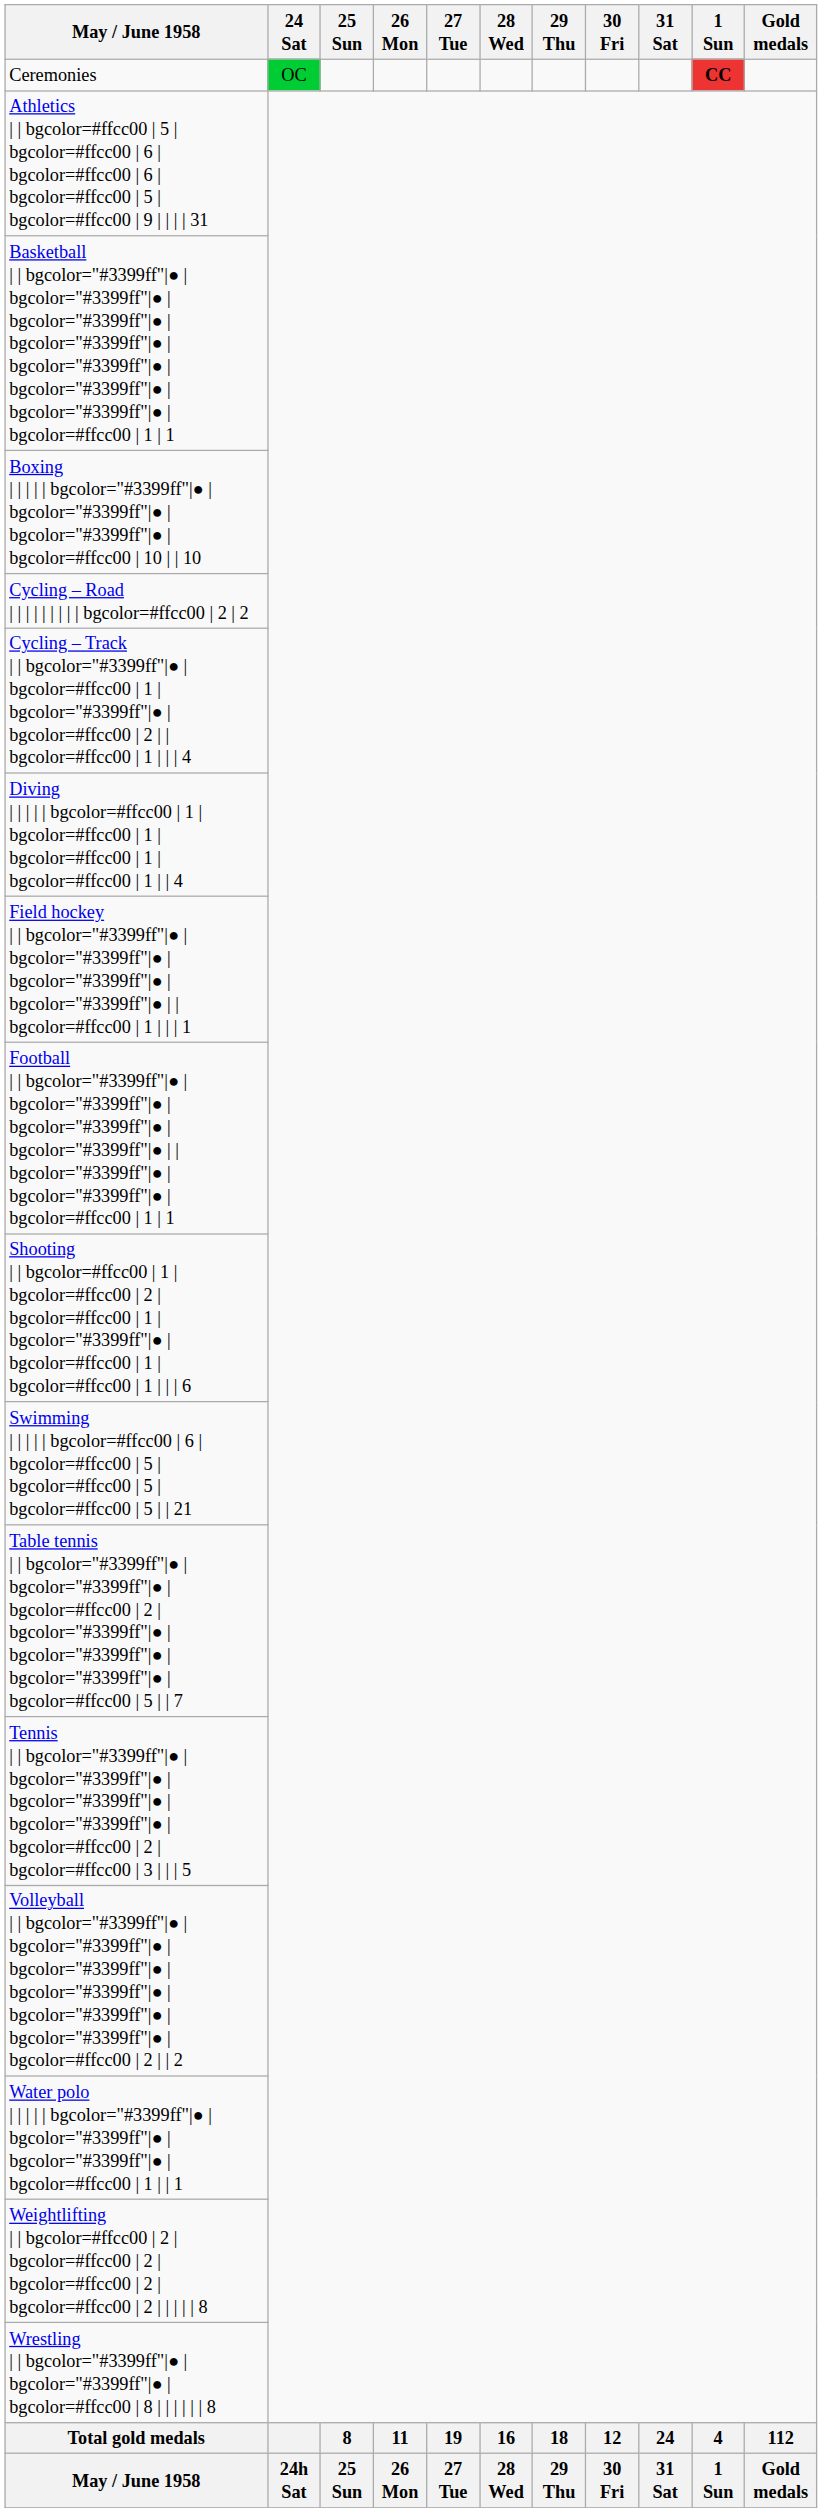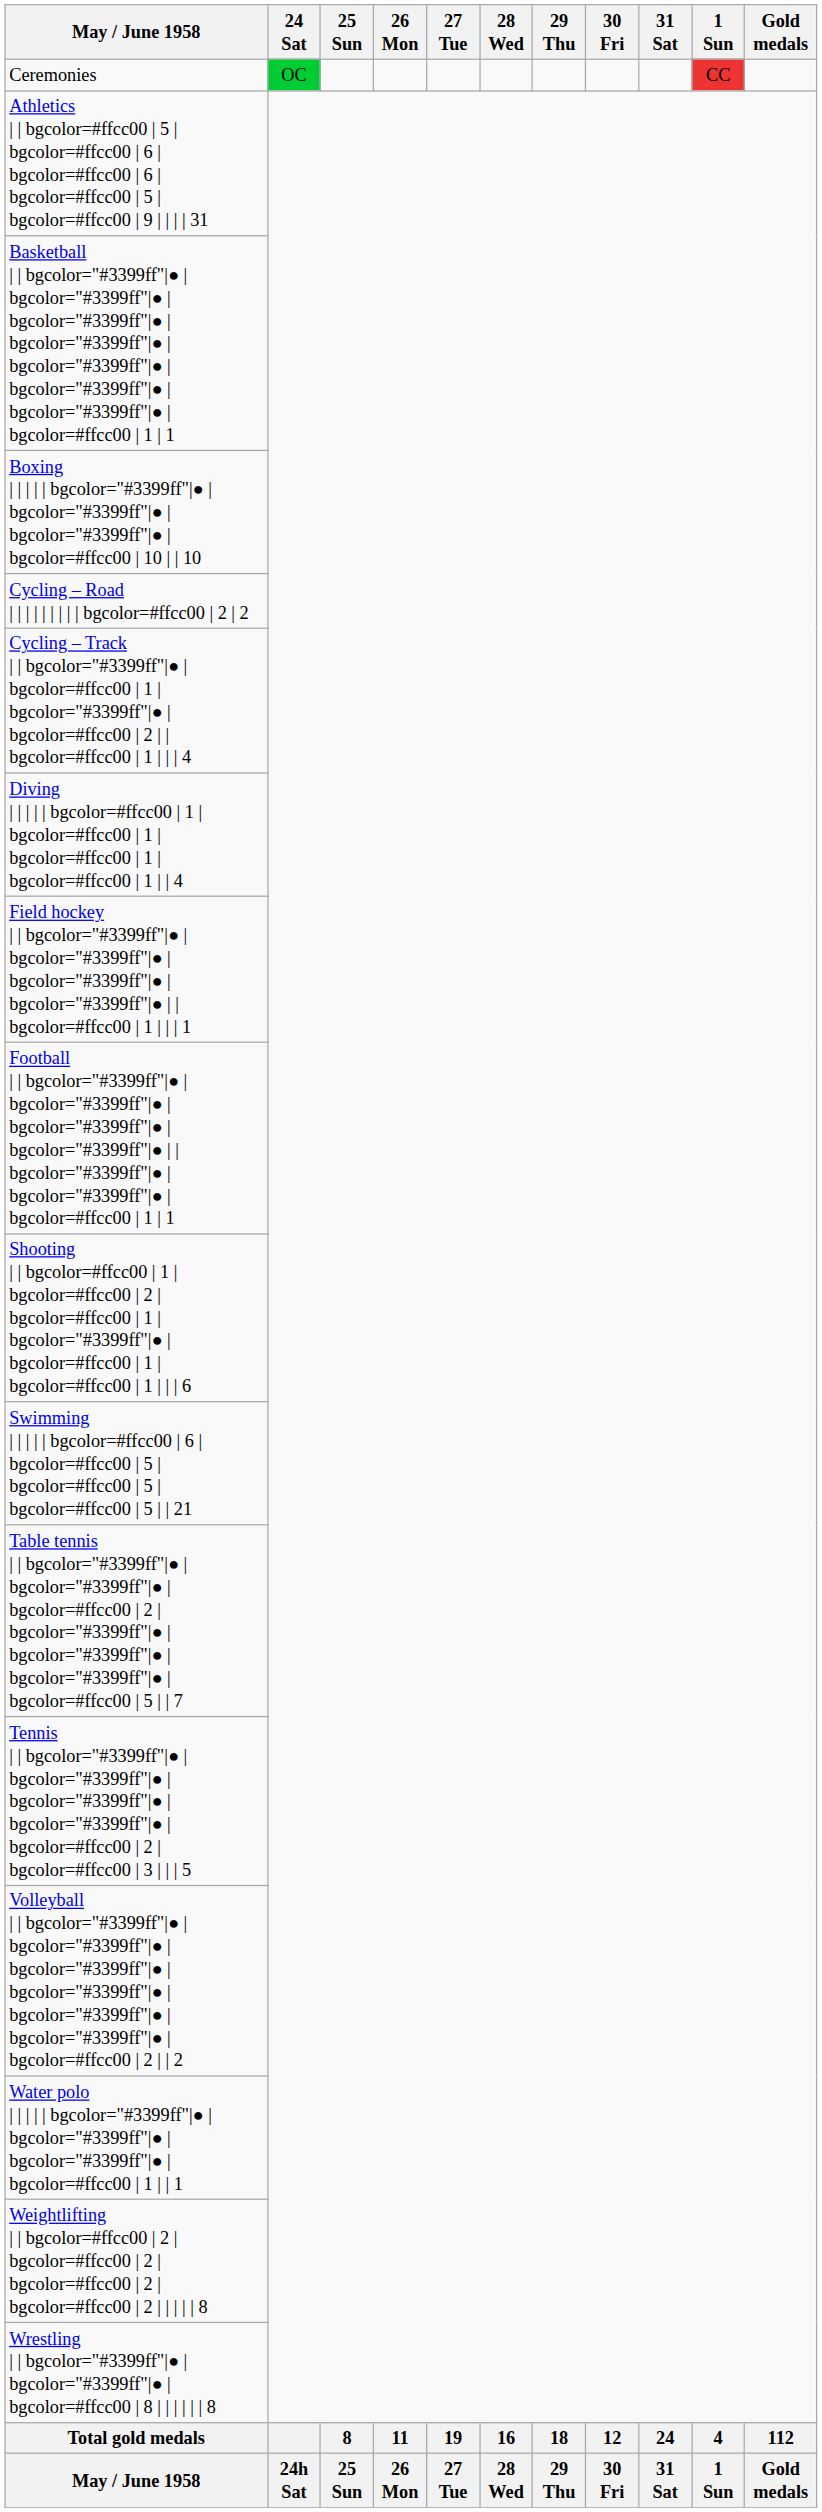(718, 75) bold -> (718, 75) normal
